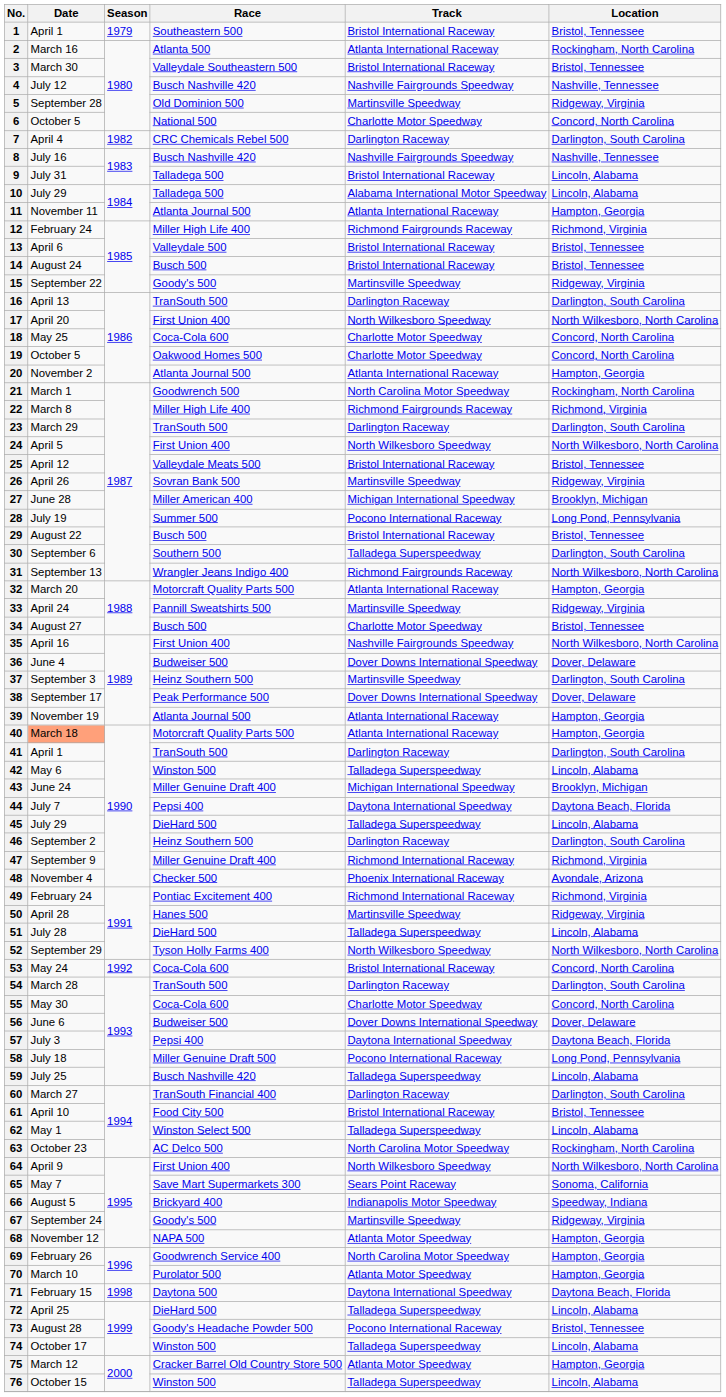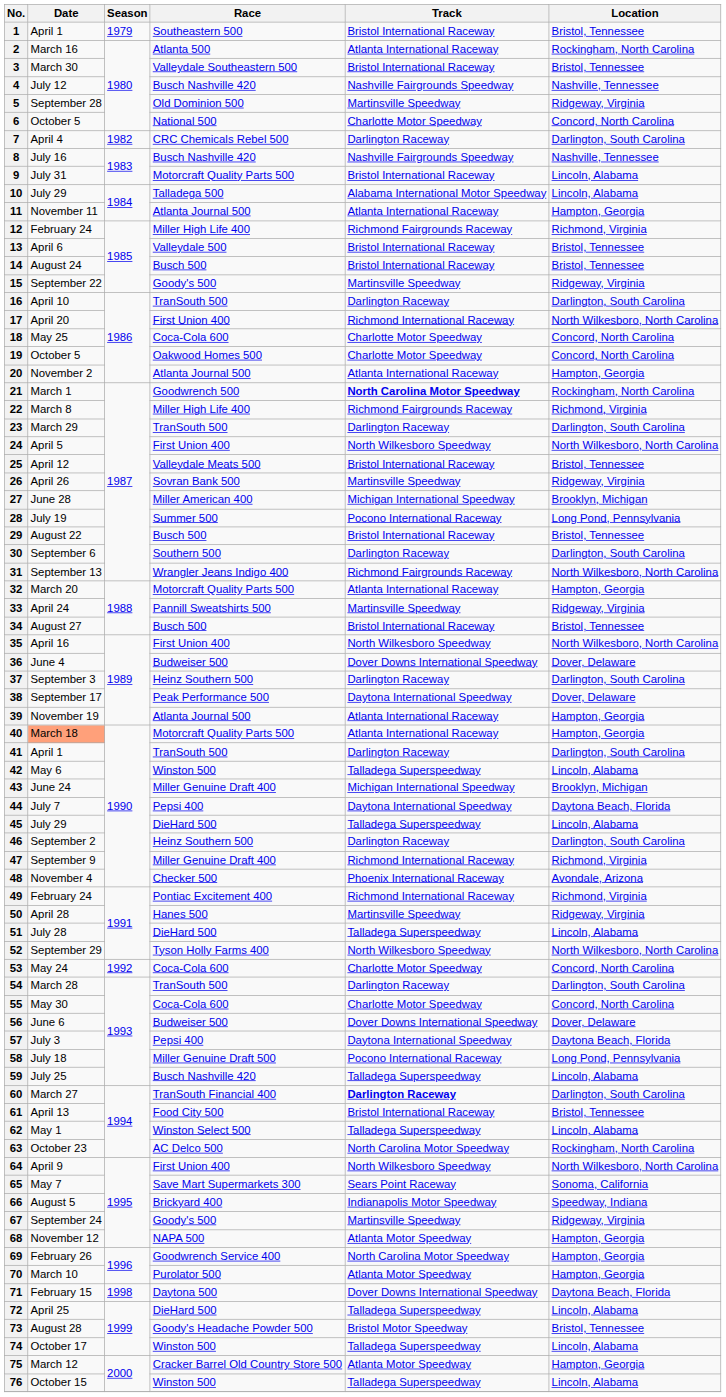(188, 175) Talladega 500 -> (223, 175) Motorcraft Quality Parts 500
(50, 301) April 13 -> (50, 301) April 10
(419, 319) North Wilkesboro Speedway -> (431, 319) Richmond International Raceway
(428, 391) normal -> (434, 391) bold
(414, 553) Talladega Superspeedway -> (398, 553) Darlington Raceway
(415, 626) Charlotte Motor Speedway -> (421, 626) Bristol International Raceway
(430, 644) Nashville Fairgrounds Speedway -> (419, 644) North Wilkesboro Speedway
(404, 680) Martinsville Speedway -> (398, 680) Darlington Raceway
(442, 698) Dover Downs International Speedway -> (430, 698) Daytona International Speedway
(421, 968) Bristol International Raceway -> (415, 968) Charlotte Motor Speedway
(398, 1094) normal -> (402, 1094) bold
(50, 1112) April 10 -> (50, 1112) April 13
(430, 1292) Daytona International Speedway -> (442, 1292) Dover Downs International Speedway
(424, 1328) Pocono International Raceway -> (407, 1328) Bristol Motor Speedway
